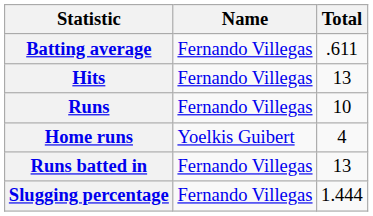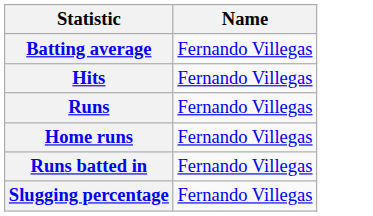- column: (342, 19)
(236, 136) Yoelkis Guibert -> (245, 136) Fernando Villegas
